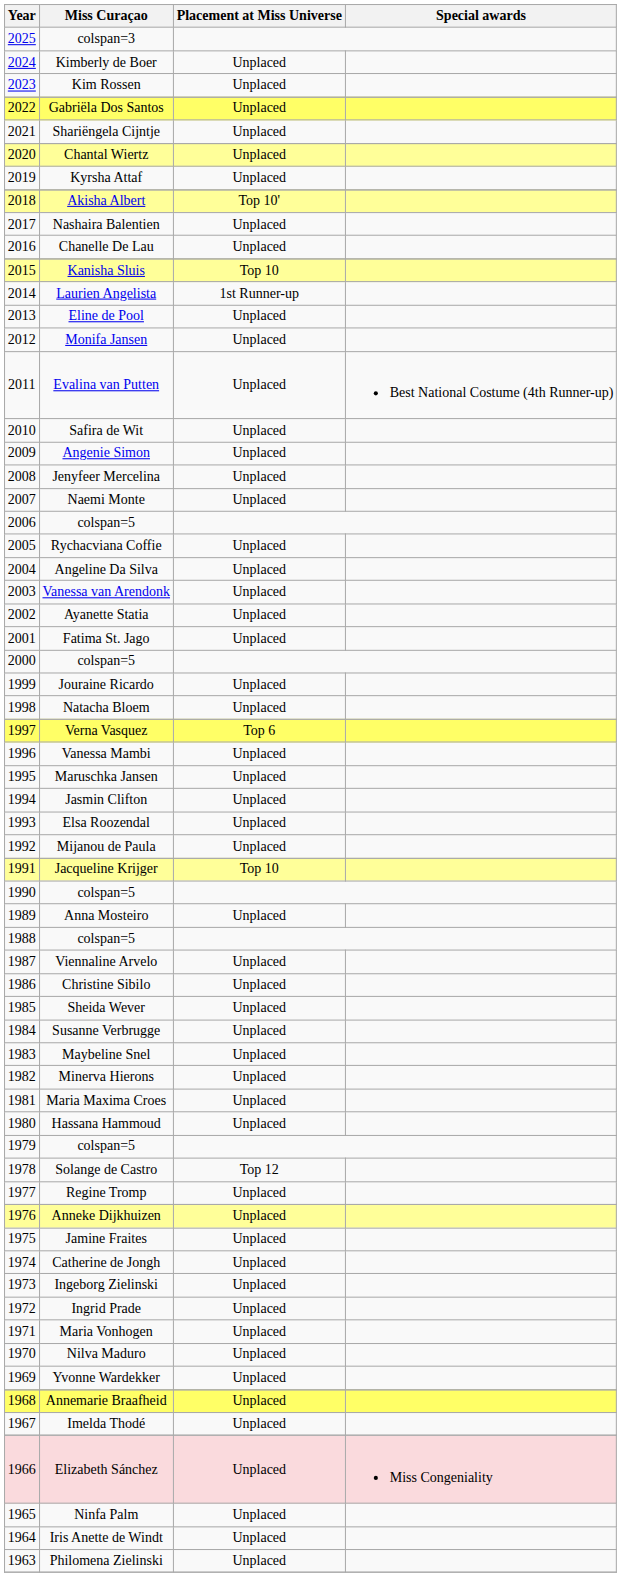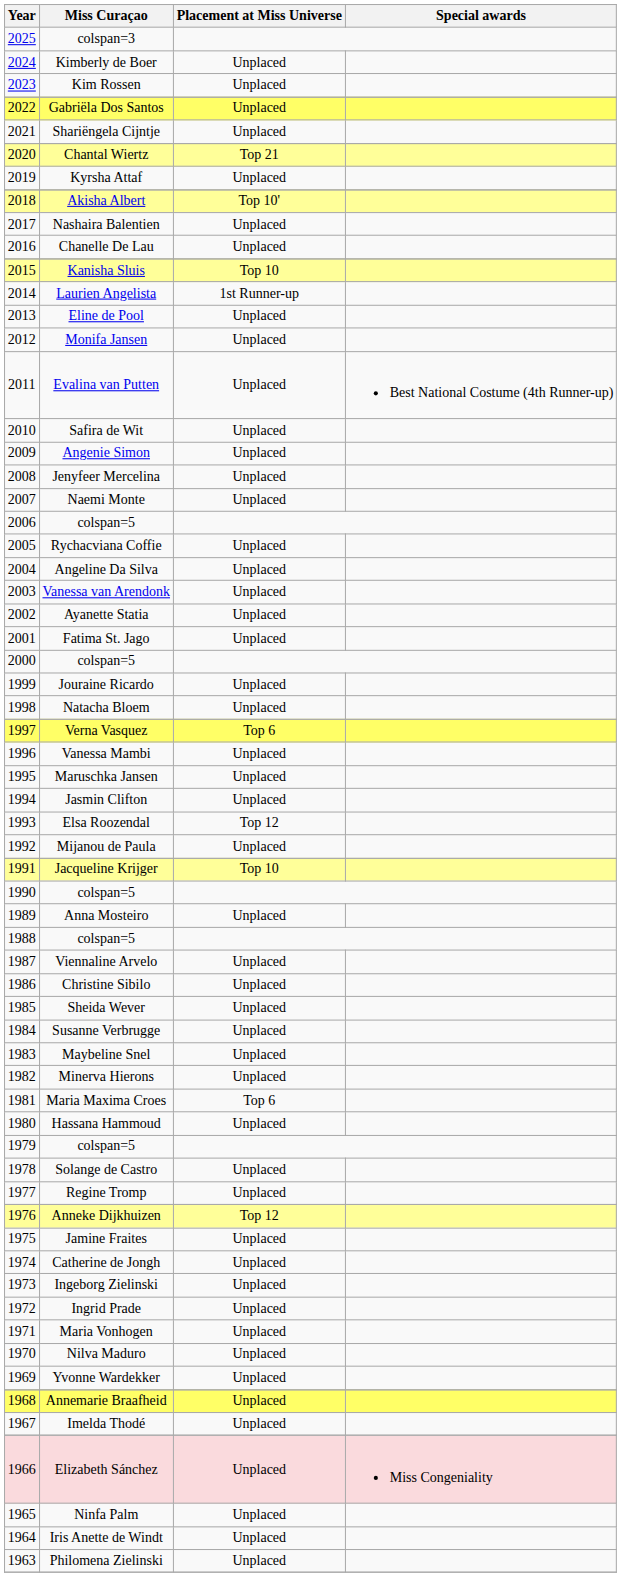(259, 154) Unplaced -> (259, 154) Top 21
(259, 822) Unplaced -> (259, 822) Top 12
(259, 1100) Unplaced -> (259, 1100) Top 6
(259, 1169) Top 12 -> (259, 1169) Unplaced
(259, 1215) Unplaced -> (259, 1215) Top 12
